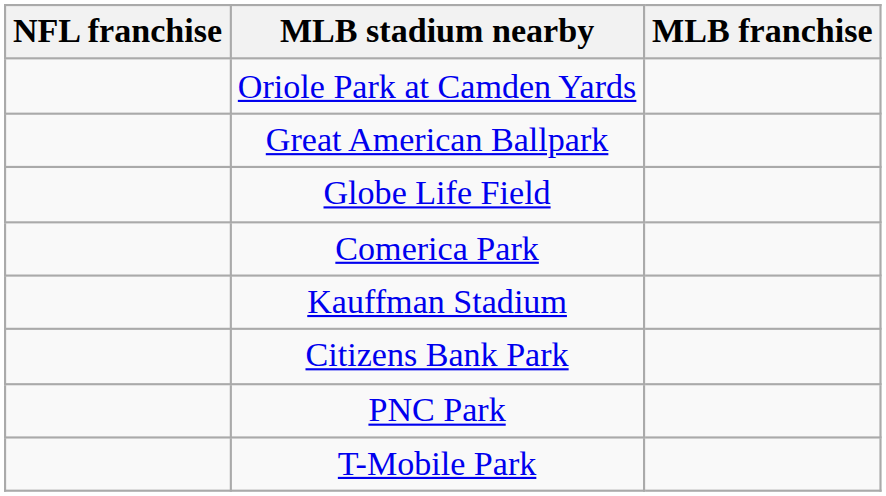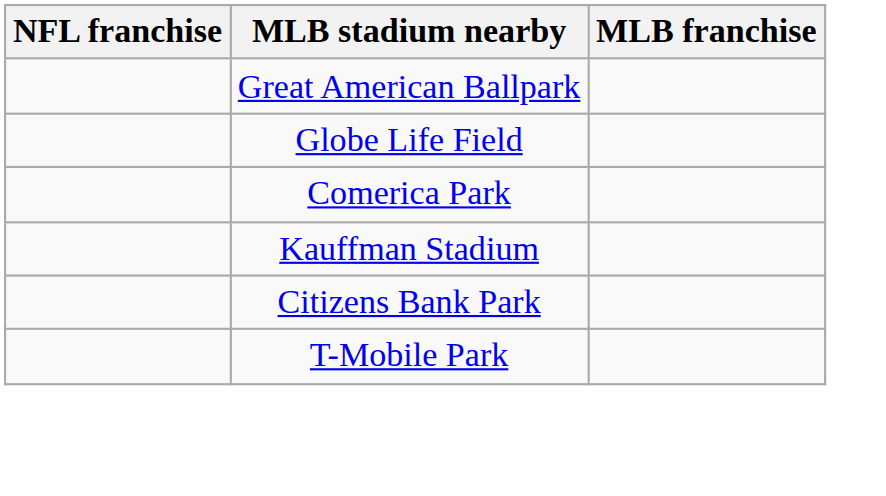- row: (437, 85)
- row: (437, 409)
